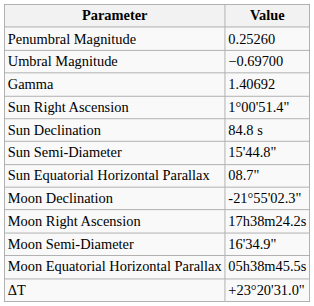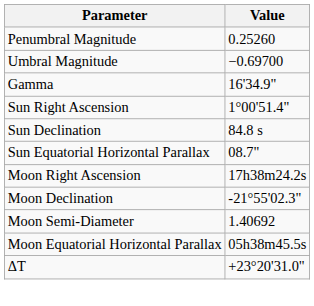(252, 84) 1.40692 -> (252, 84) 16'34.9"
- row: (65, 152)
rows swapped: (74, 221) <-> (60, 198)
(252, 244) 16'34.9" -> (252, 221) 1.40692
